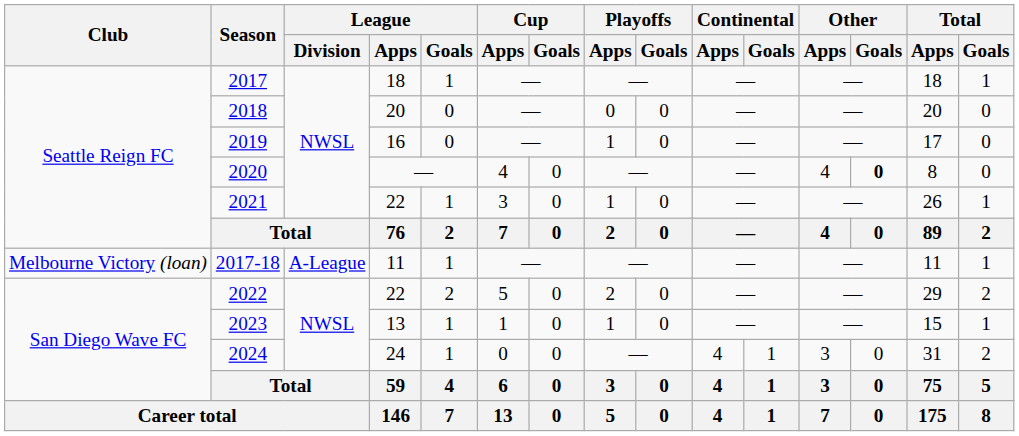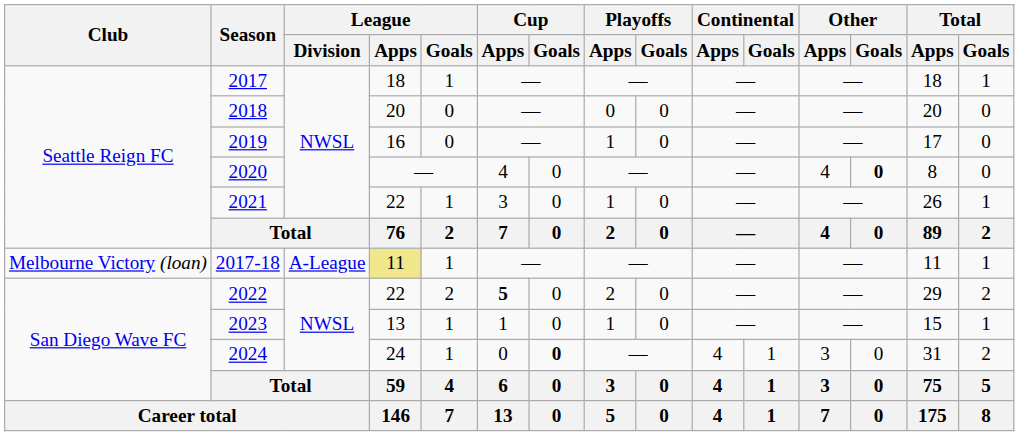(396, 263) no background -> (396, 263) khaki background
(503, 293) normal -> (503, 293) bold
(557, 354) normal -> (557, 354) bold
